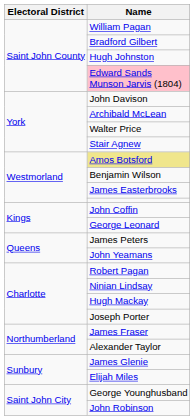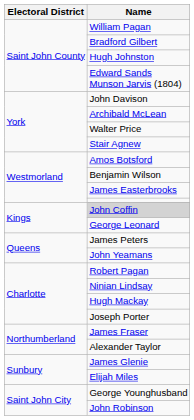(136, 78) pink background -> (136, 78) no background
(121, 159) khaki background -> (121, 159) no background
(114, 210) no background -> (114, 210) lightgrey background
